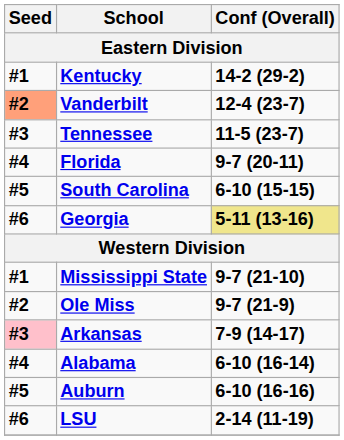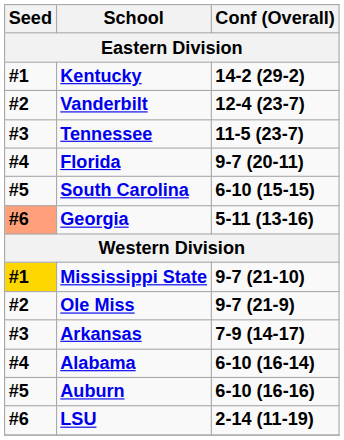(19, 104) lightsalmon background -> (19, 104) no background
(19, 219) no background -> (19, 219) lightsalmon background
(265, 219) khaki background -> (265, 219) no background
(19, 276) no background -> (19, 276) gold background
(19, 334) pink background -> (19, 334) no background
